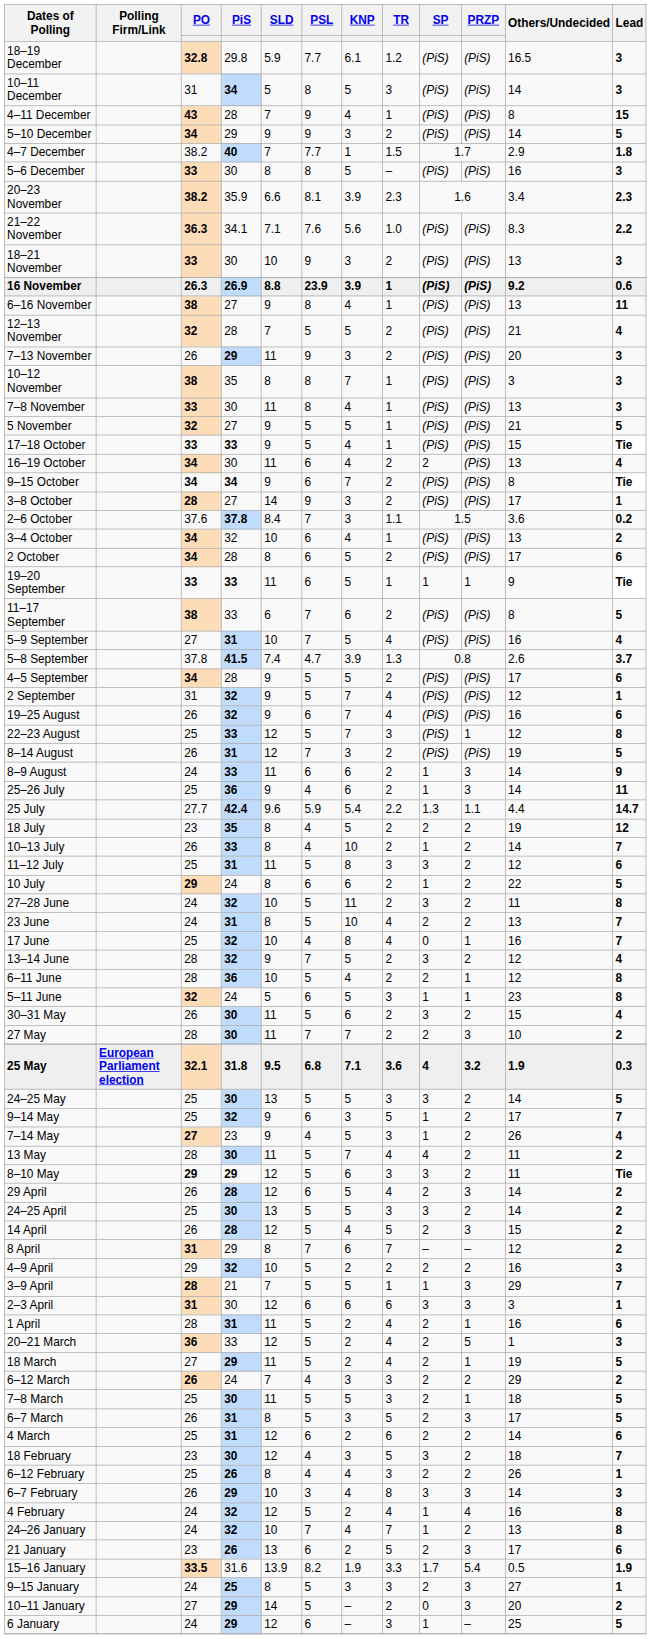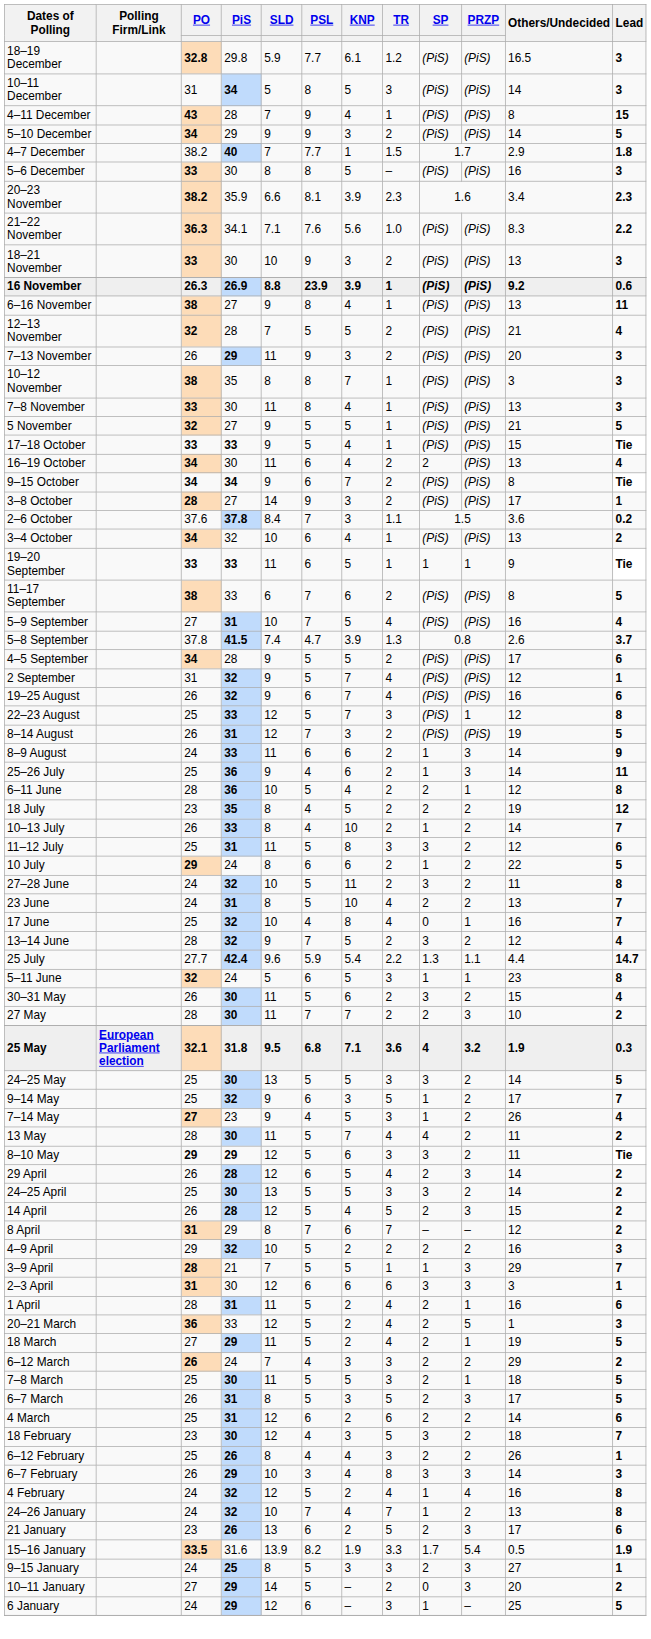- row: (33, 557)
rows swapped: (26, 809) <-> (34, 978)
